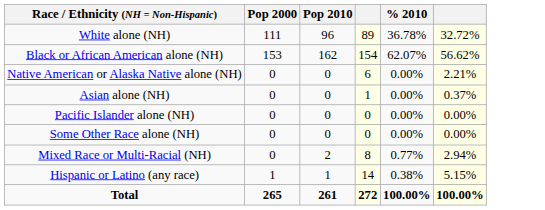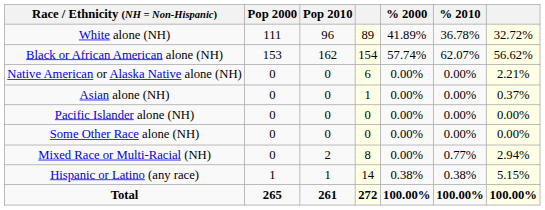+ column: (407, 14)
